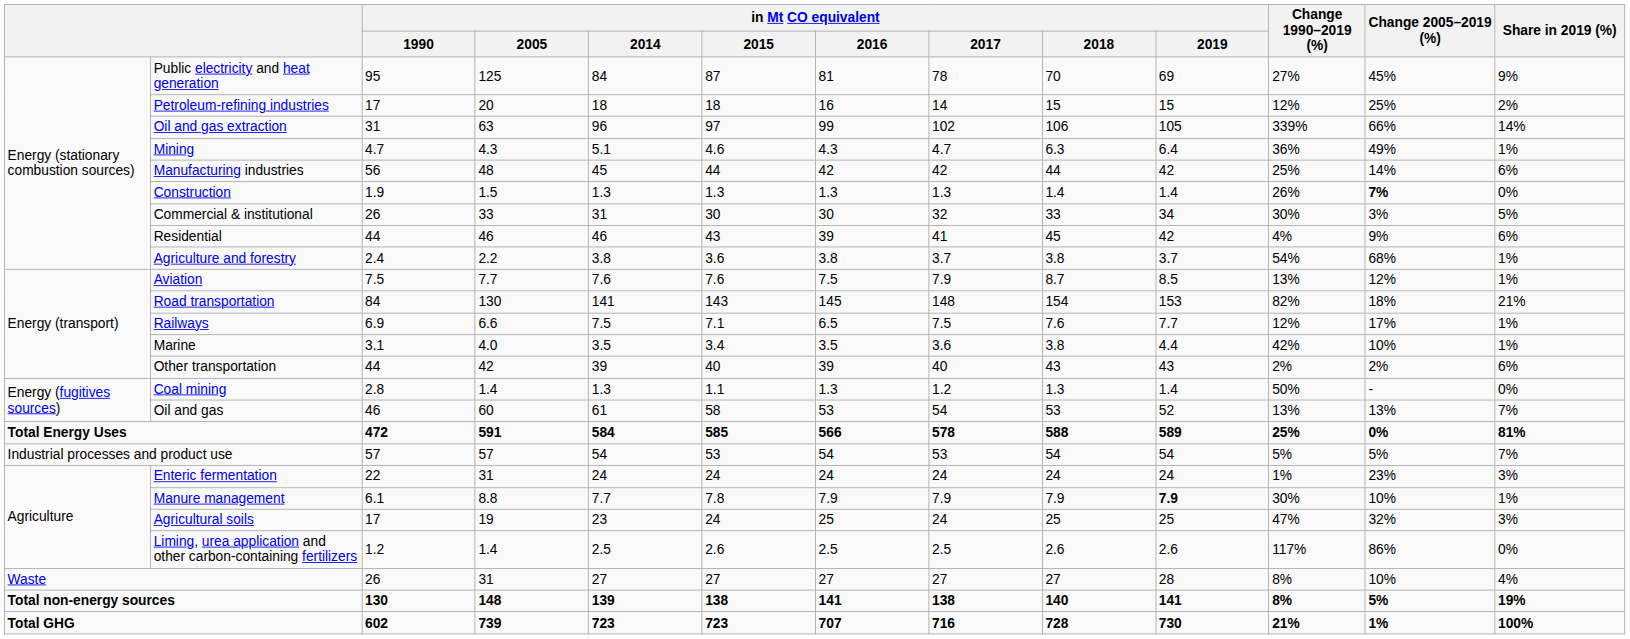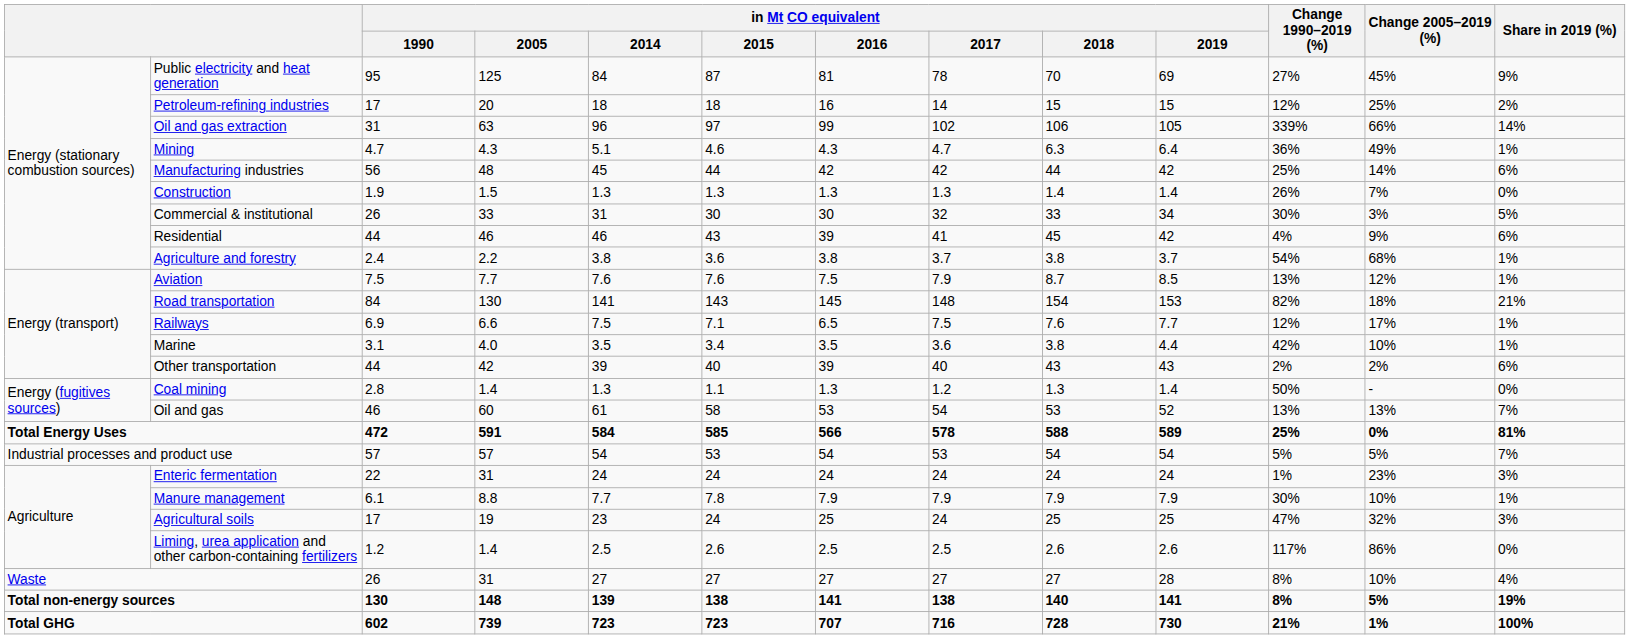(1378, 192) bold -> (1378, 192) normal
(1168, 498) bold -> (1168, 498) normal
